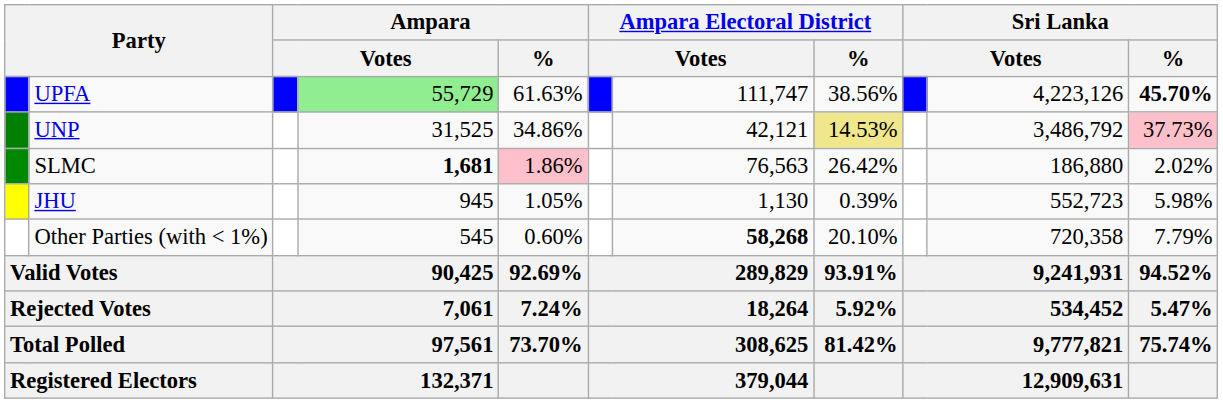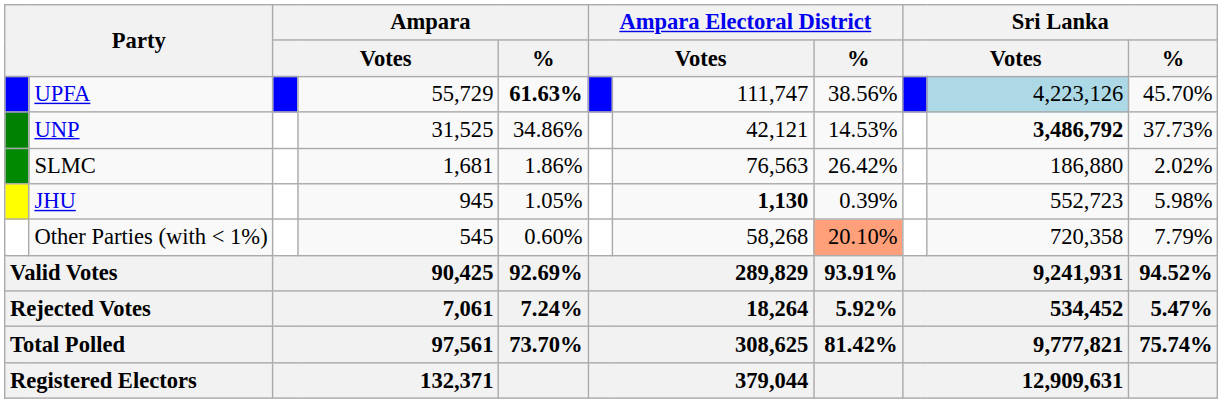(462, 93) lightgreen background -> (462, 93) no background
(548, 93) normal -> (546, 93) bold
(1078, 93) no background -> (1078, 93) lightblue background
(1176, 93) bold -> (1178, 93) normal
(863, 129) khaki background -> (863, 129) no background
(1078, 129) normal -> (1078, 129) bold
(1178, 129) pink background -> (1178, 129) no background
(468, 165) bold -> (468, 165) normal
(553, 165) pink background -> (553, 165) no background
(783, 201) normal -> (783, 201) bold
(777, 237) bold -> (777, 237) normal
(863, 237) no background -> (863, 237) lightsalmon background
